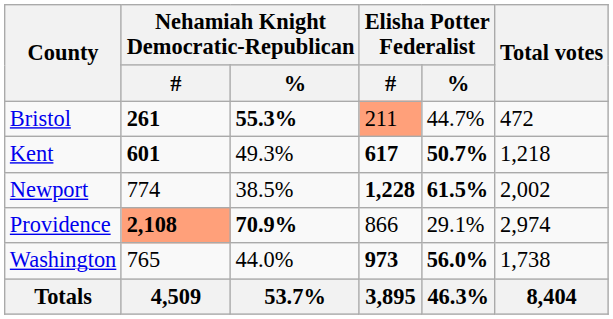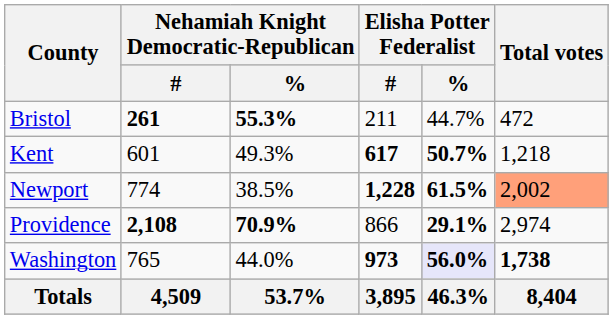(381, 118) lightsalmon background -> (381, 118) no background
(143, 154) bold -> (143, 154) normal
(525, 189) no background -> (525, 189) lightsalmon background
(152, 225) lightsalmon background -> (152, 225) no background
(456, 225) normal -> (457, 225) bold
(457, 260) no background -> (457, 260) lavender background
(525, 260) normal -> (525, 260) bold
